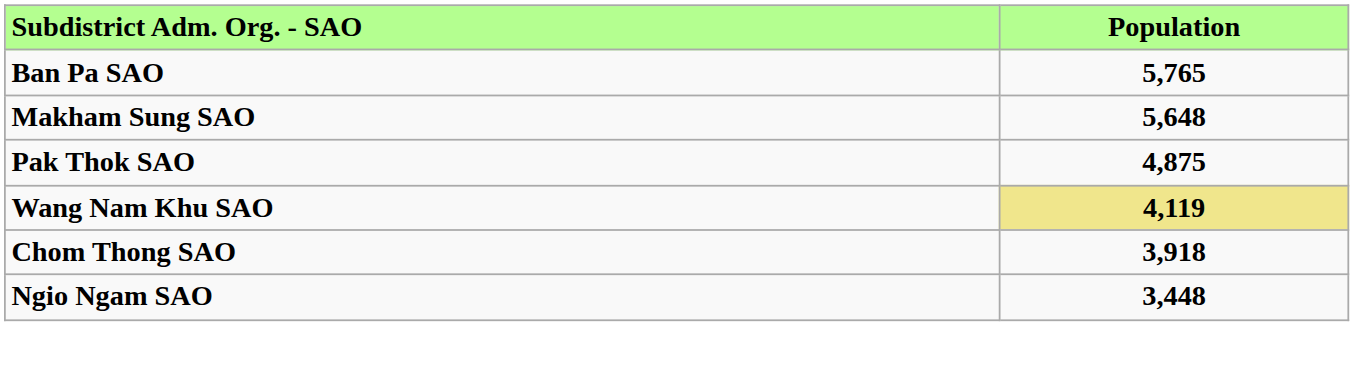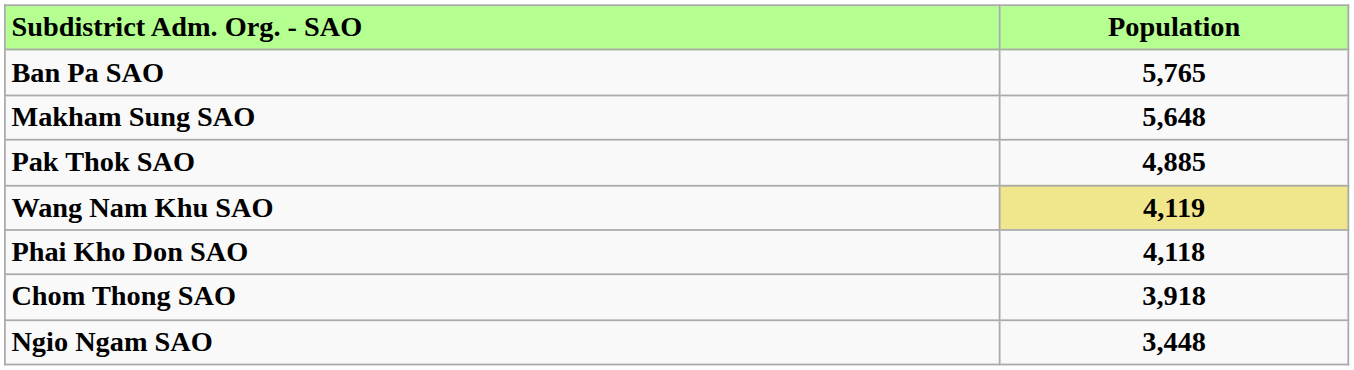(1174, 162) 4,875 -> (1174, 162) 4,885
+ row: (130, 251)
